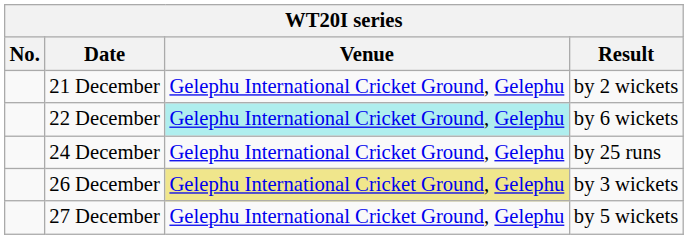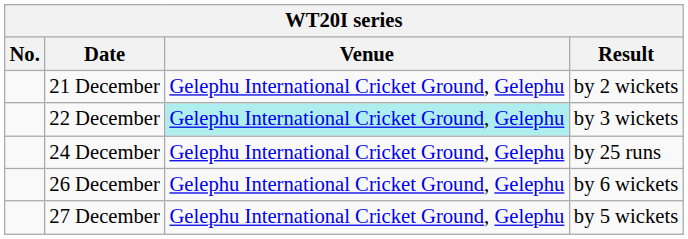(626, 119) by 6 wickets -> (626, 119) by 3 wickets
(367, 184) khaki background -> (367, 184) no background
(626, 184) by 3 wickets -> (626, 184) by 6 wickets
